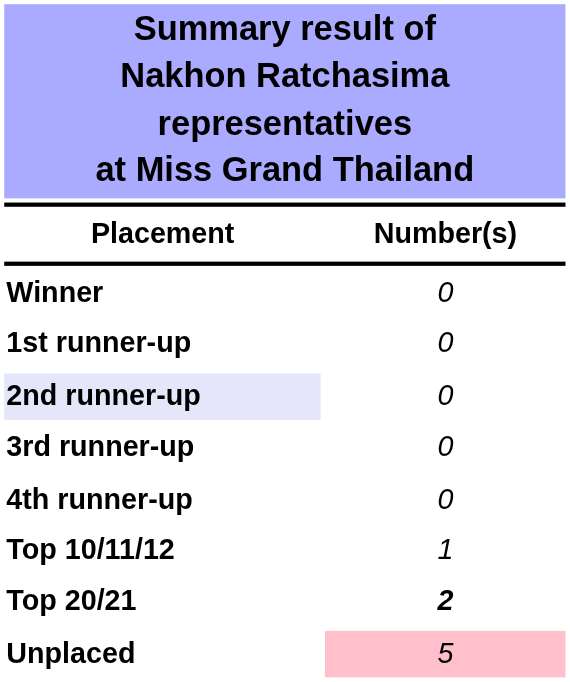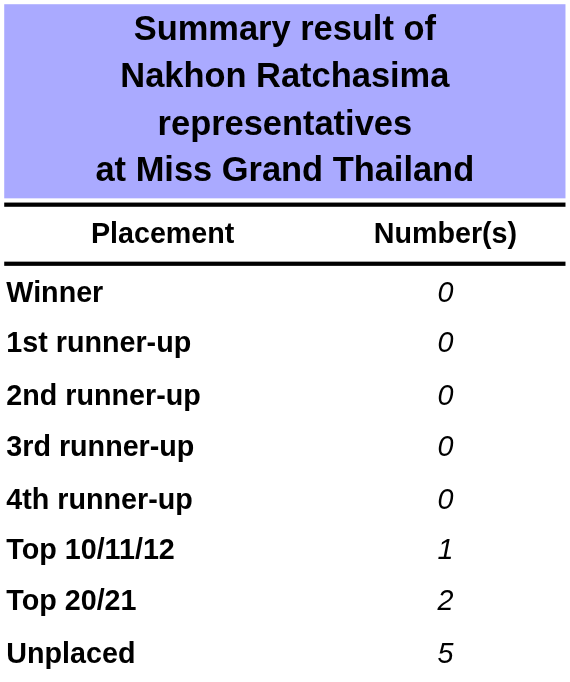(104, 395) lavender background -> (104, 395) no background
(445, 601) bold -> (445, 601) normal
(445, 653) pink background -> (445, 653) no background
